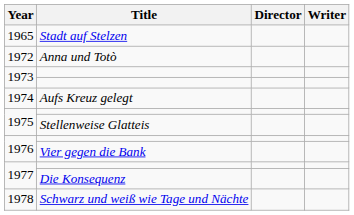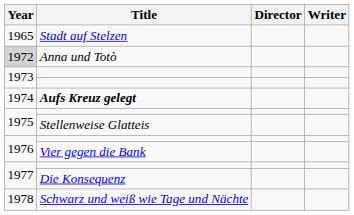(21, 56) no background -> (21, 56) lightgrey background
(86, 98) normal -> (88, 98) bold
